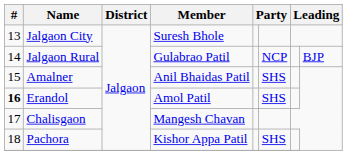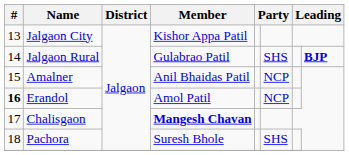(189, 35) Suresh Bhole -> (200, 35) Kishor Appa Patil
(275, 56) NCP -> (276, 56) SHS
(313, 56) normal -> (316, 56) bold
(274, 77) SHS -> (276, 77) NCP
(274, 98) SHS -> (276, 98) NCP
(199, 118) normal -> (202, 118) bold
(200, 139) Kishor Appa Patil -> (189, 139) Suresh Bhole
